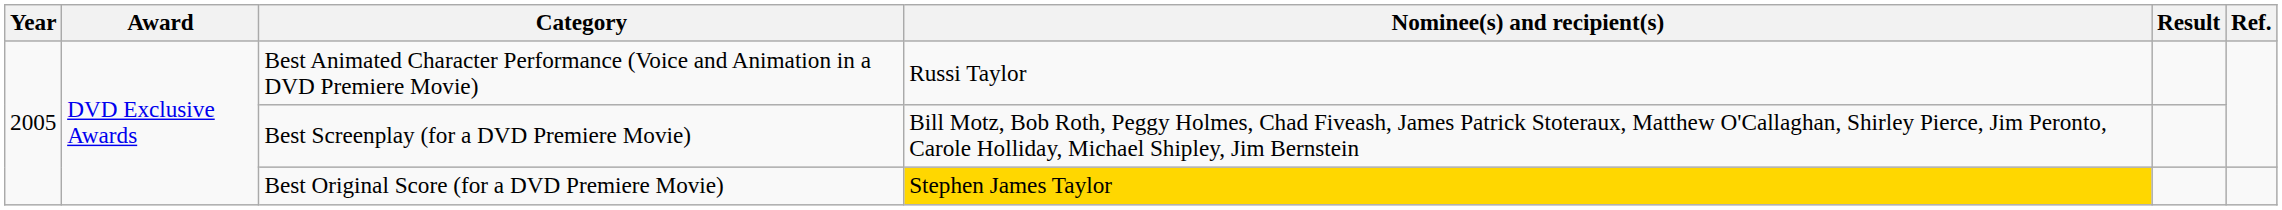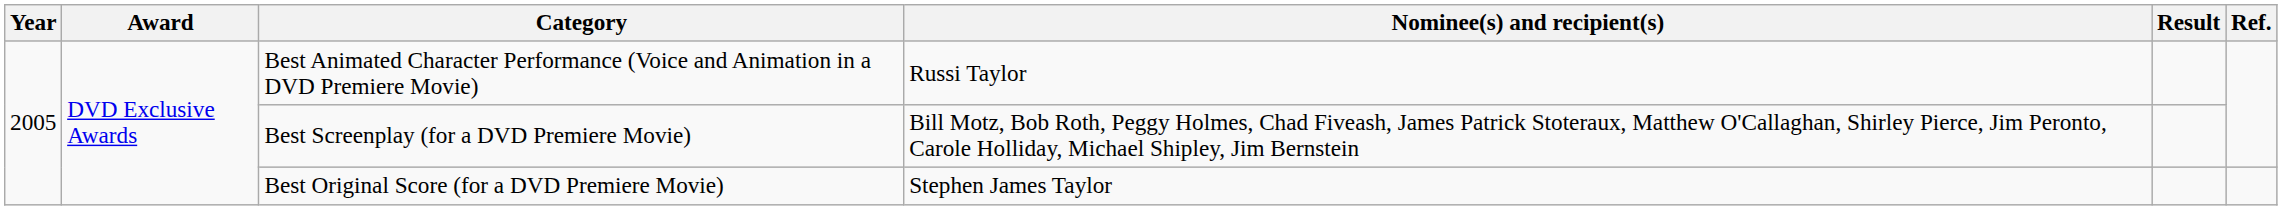(1011, 185) gold background -> (1011, 185) no background
